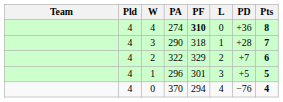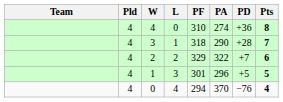columns swapped: (221, 12) <-> (176, 12)
(198, 27) bold -> (198, 27) normal
